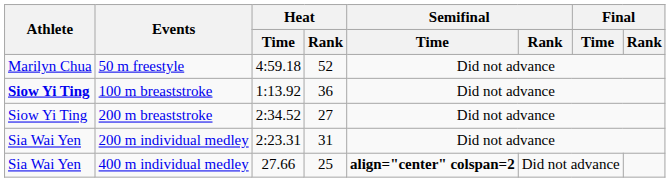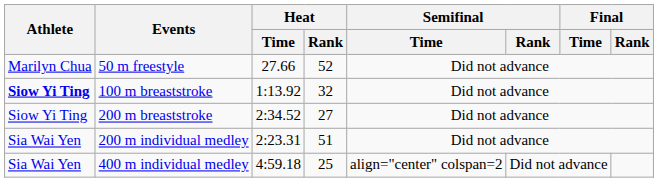(278, 66) 4:59.18 -> (278, 66) 27.66
(326, 91) 36 -> (326, 91) 32
(326, 140) 31 -> (326, 140) 51
(278, 165) 27.66 -> (278, 165) 4:59.18
(432, 165) bold -> (426, 165) normal
